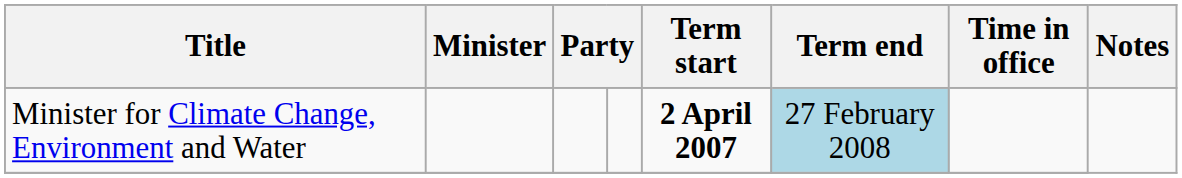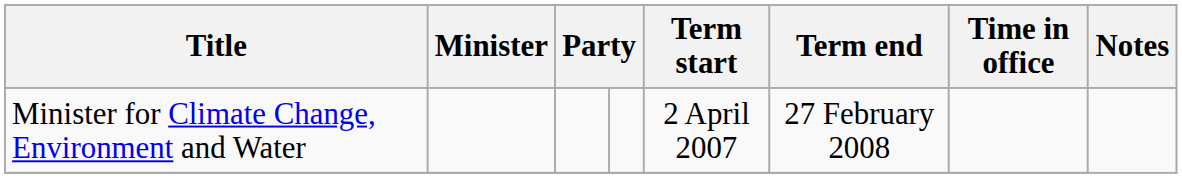(706, 130) bold -> (706, 130) normal
(860, 130) lightblue background -> (859, 130) no background
